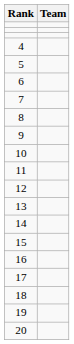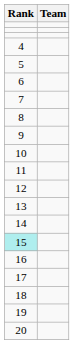(21, 242) no background -> (21, 242) paleturquoise background
